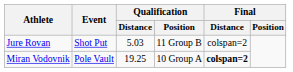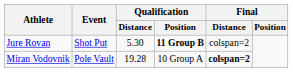(135, 43) 5.03 -> (135, 43) 5.30
(179, 43) normal -> (180, 43) bold
(135, 59) 19.25 -> (135, 59) 19.28
